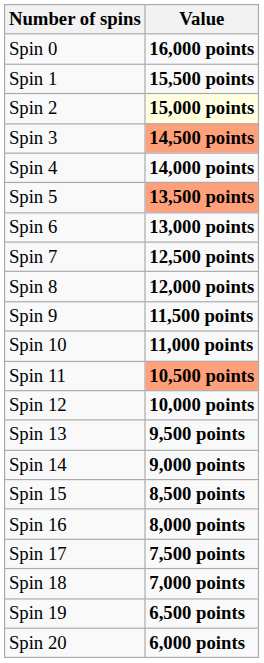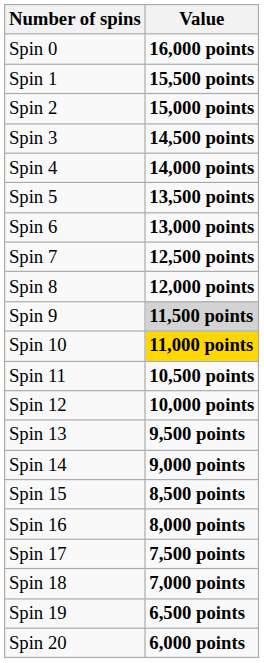(202, 108) lightyellow background -> (202, 108) no background
(202, 138) lightsalmon background -> (202, 138) no background
(202, 197) lightsalmon background -> (202, 197) no background
(201, 316) no background -> (201, 316) lightgrey background
(201, 345) no background -> (201, 345) gold background
(202, 375) lightsalmon background -> (202, 375) no background
